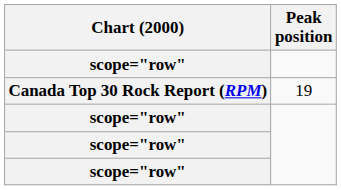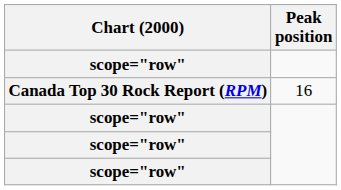(304, 90) 19 -> (304, 90) 16
